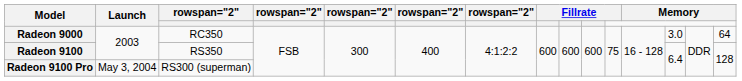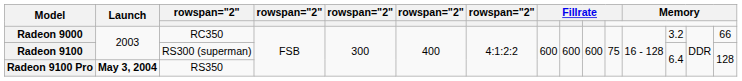(675, 34) 3.0 -> (676, 34) 3.2
(725, 34) 64 -> (725, 34) 66
(206, 51) RS350 -> (207, 51) RS300 (superman)
(127, 68) normal -> (127, 68) bold
(206, 68) RS300 (superman) -> (207, 68) RS350
